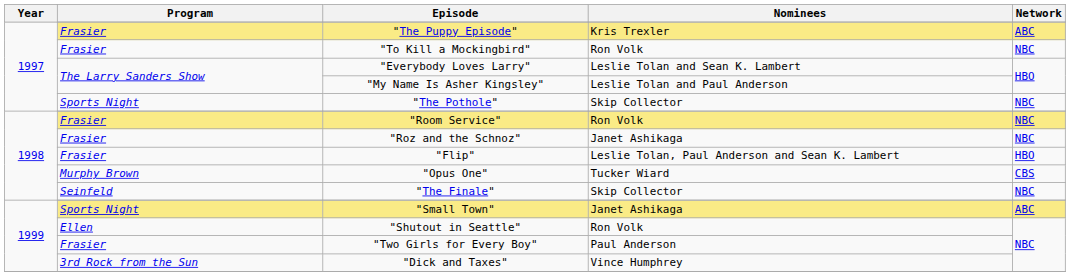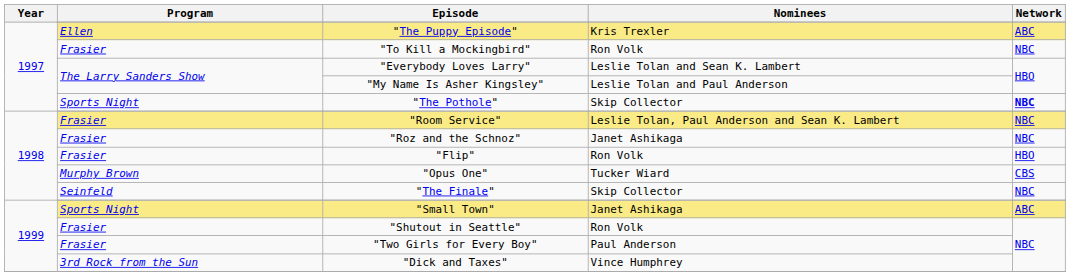(83, 31) Frasier -> (76, 31) Ellen
(1025, 102) normal -> (1025, 102) bold
(617, 120) Ron Volk -> (745, 120) Leslie Tolan, Paul Anderson and Sean K. Lambert
(745, 156) Leslie Tolan, Paul Anderson and Sean K. Lambert -> (617, 156) Ron Volk
(76, 227) Ellen -> (83, 227) Frasier
